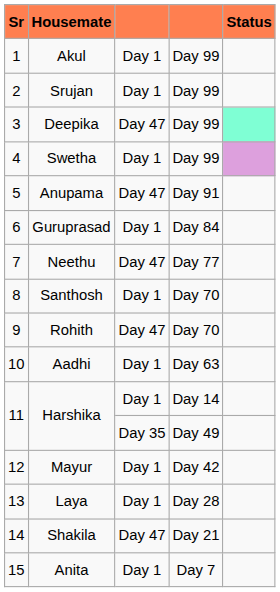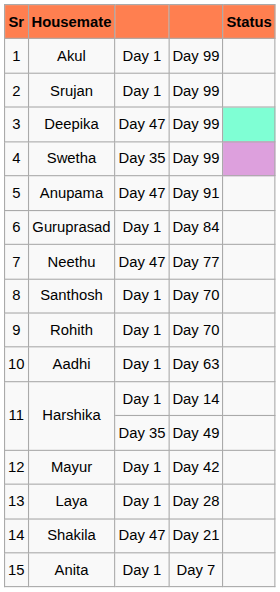(142, 158) Day 1 -> (142, 158) Day 35
(142, 330) Day 47 -> (142, 330) Day 1
